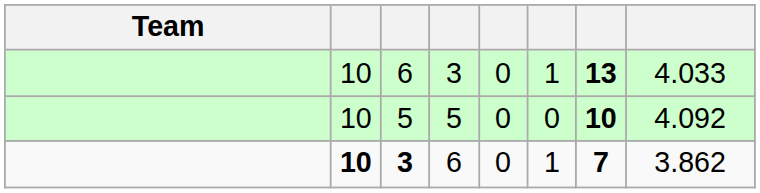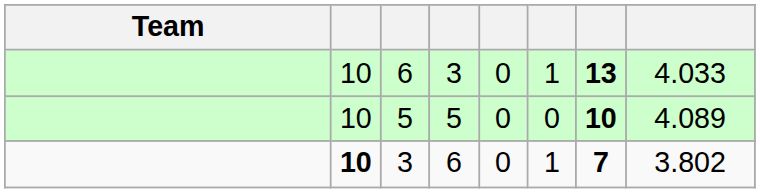(690, 118) 4.092 -> (690, 118) 4.089
(405, 163) bold -> (405, 163) normal
(690, 163) 3.862 -> (690, 163) 3.802
